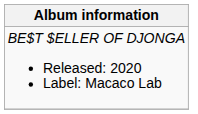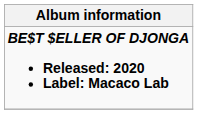(96, 61) normal -> (98, 61) bold
